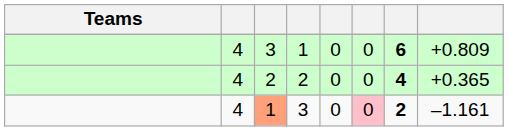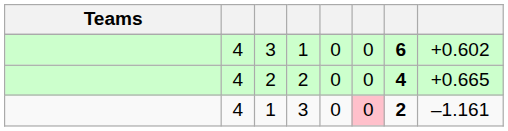(460, 49) +0.809 -> (460, 49) +0.602
(460, 79) +0.365 -> (460, 79) +0.665
(270, 110) lightsalmon background -> (270, 110) no background
